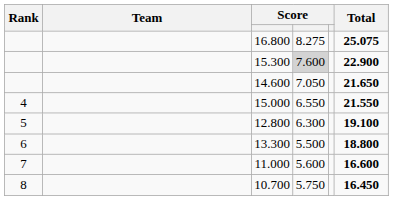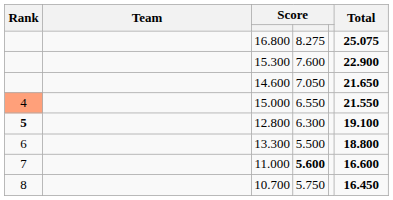(310, 61) lightgrey background -> (310, 61) no background
(24, 102) no background -> (24, 102) lightsalmon background
(24, 123) normal -> (24, 123) bold
(310, 164) normal -> (310, 164) bold
